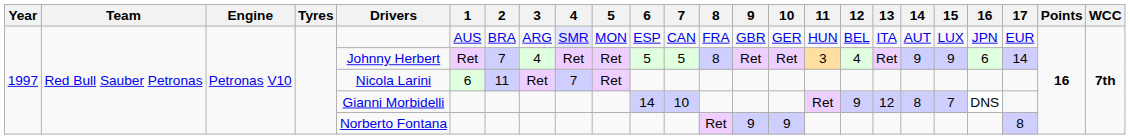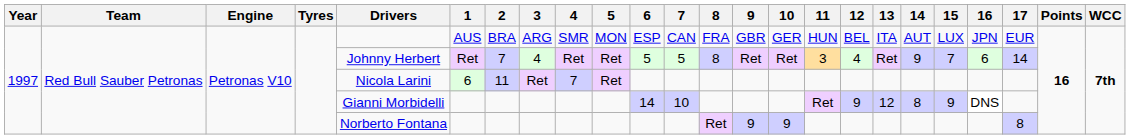(573, 37) lavender background -> (573, 37) no background
(951, 59) 9 -> (951, 59) 7
(951, 102) 7 -> (951, 102) 9
